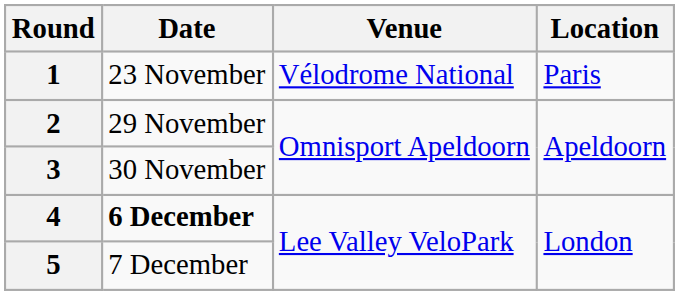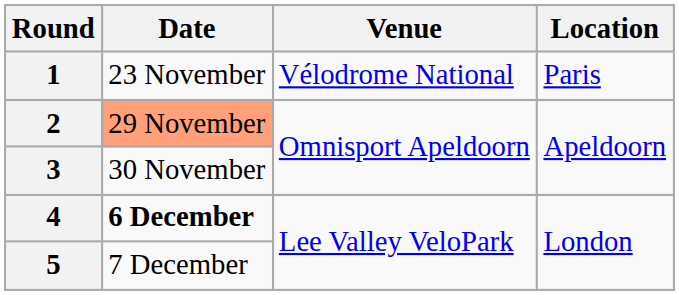(187, 122) no background -> (187, 122) lightsalmon background
